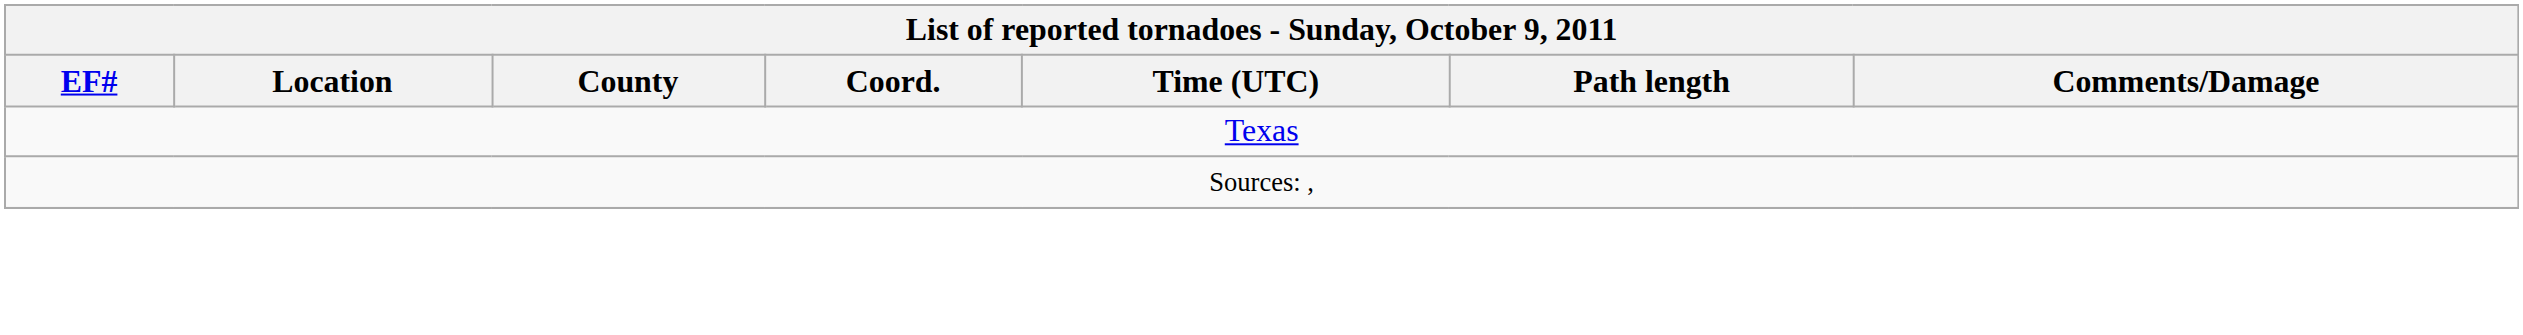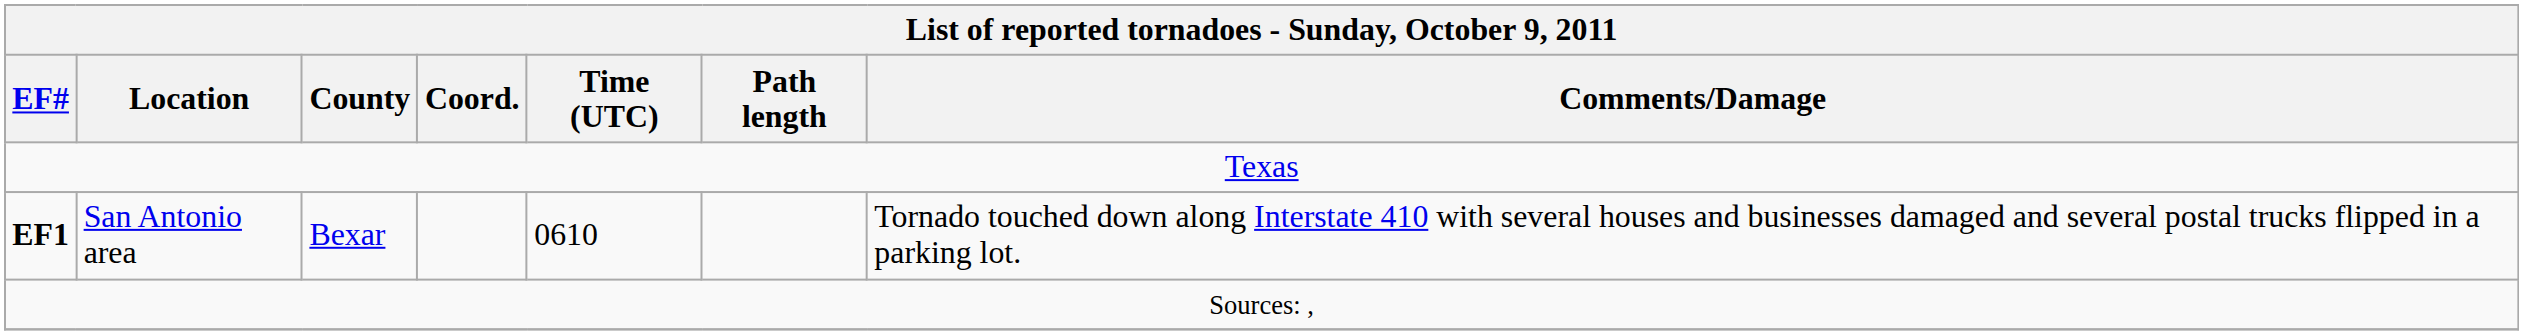+ row: (41, 234)
